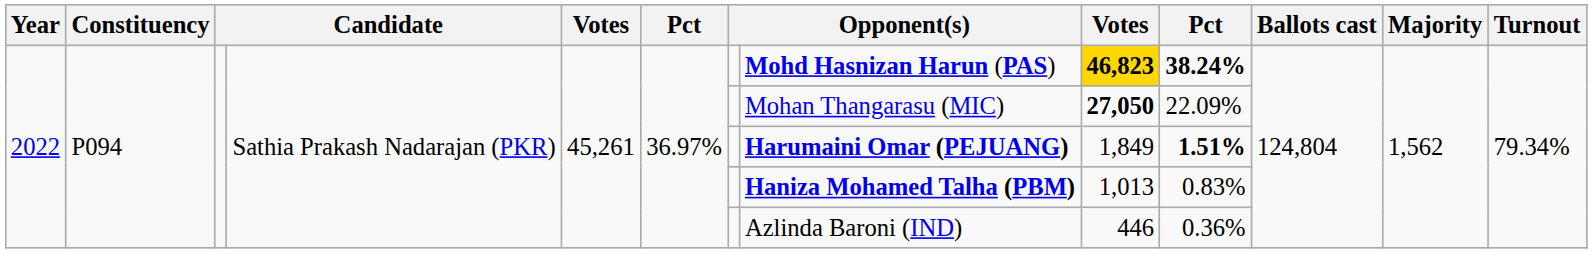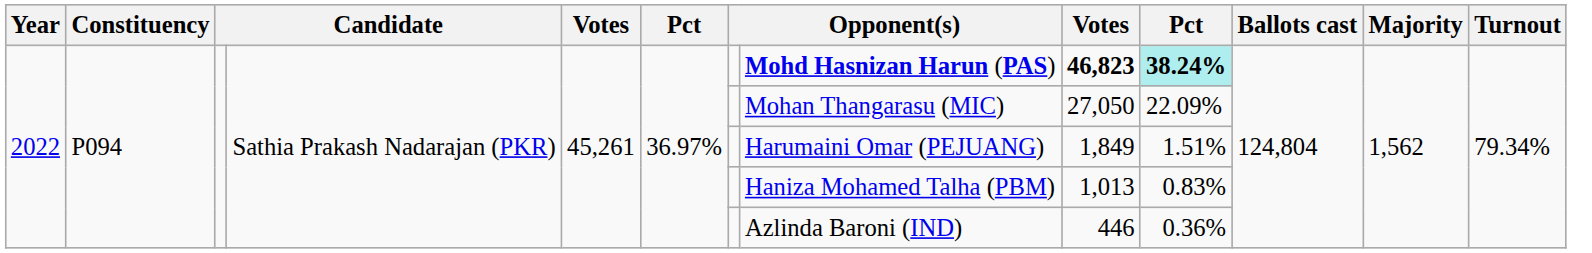(1120, 65) gold background -> (1101, 65) no background
(1206, 65) no background -> (1186, 65) paleturquoise background
(1120, 106) bold -> (1101, 106) normal
(907, 146) bold -> (895, 146) normal
(1212, 146) bold -> (1194, 146) normal
(910, 187) bold -> (900, 187) normal
